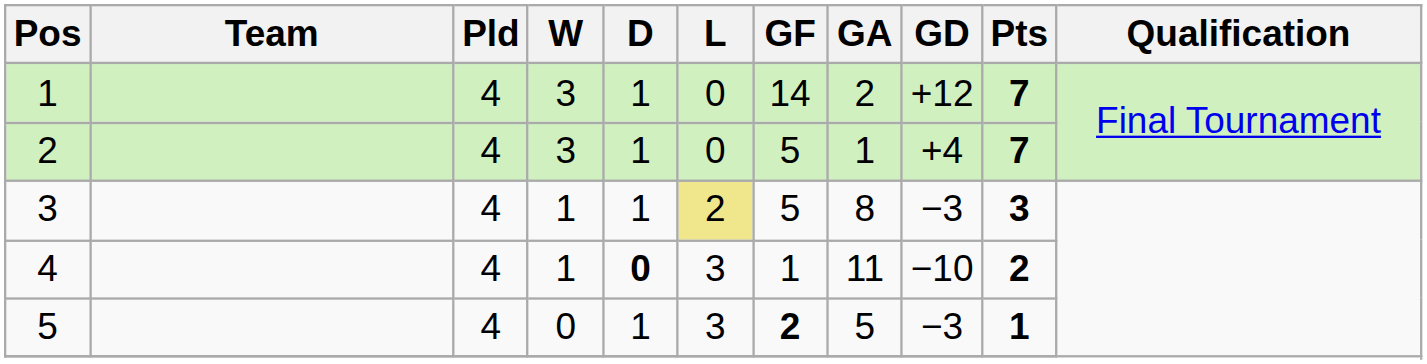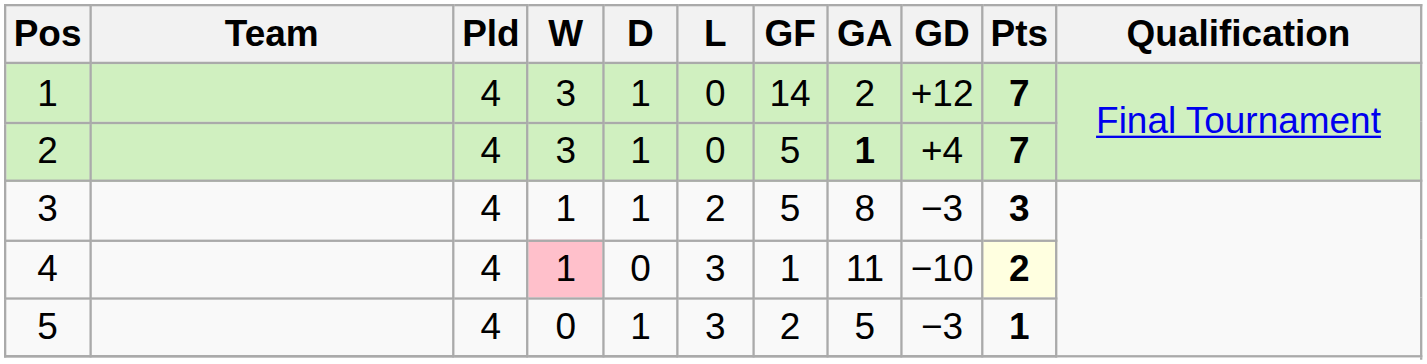(865, 151) normal -> (865, 151) bold
(715, 209) khaki background -> (715, 209) no background
(566, 268) no background -> (566, 268) pink background
(640, 268) bold -> (640, 268) normal
(1019, 268) no background -> (1019, 268) lightyellow background
(790, 326) bold -> (790, 326) normal
